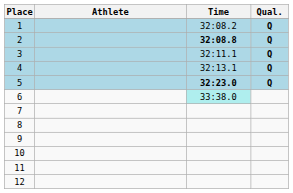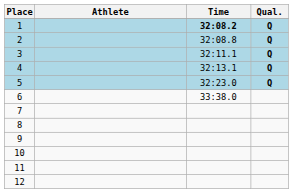(218, 26) normal -> (218, 26) bold
(218, 40) bold -> (218, 40) normal
(218, 82) bold -> (218, 82) normal
(218, 97) paleturquoise background -> (218, 97) no background
